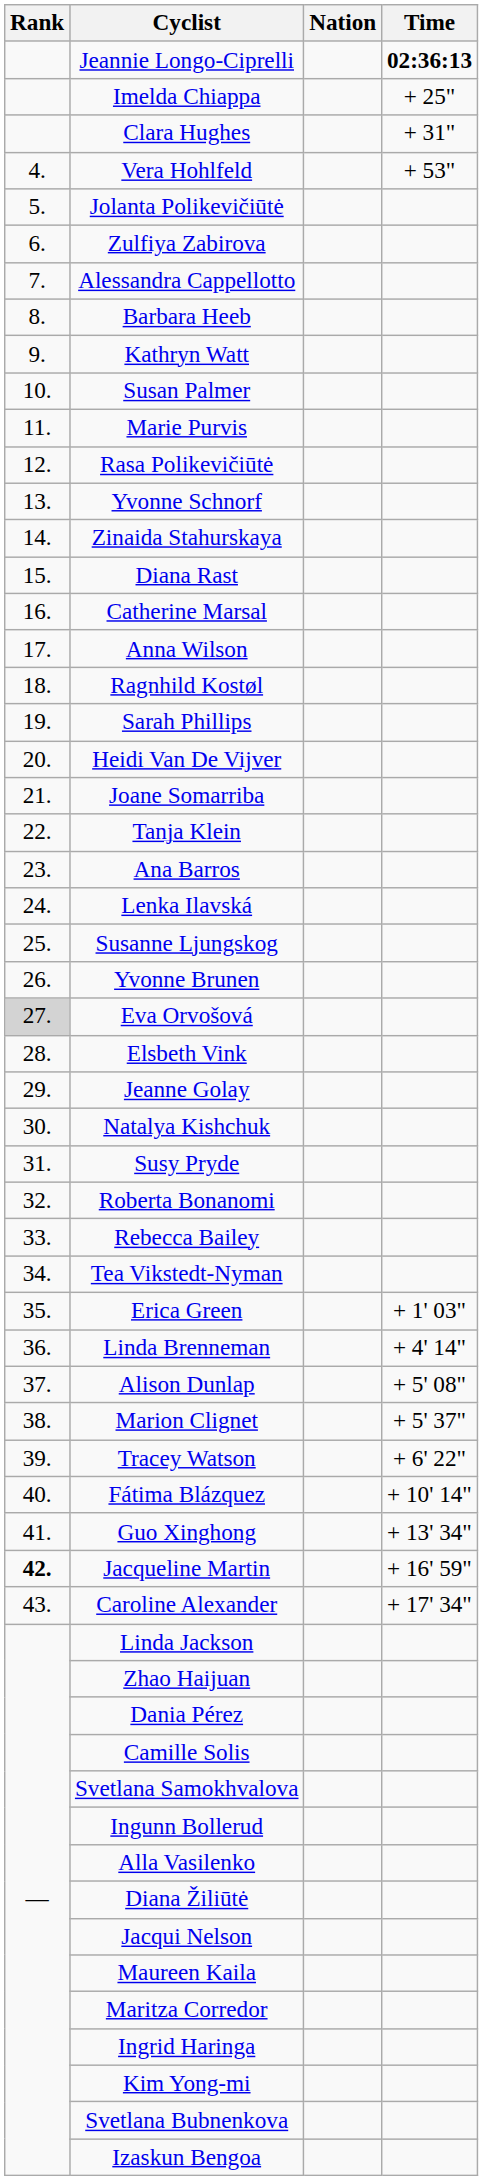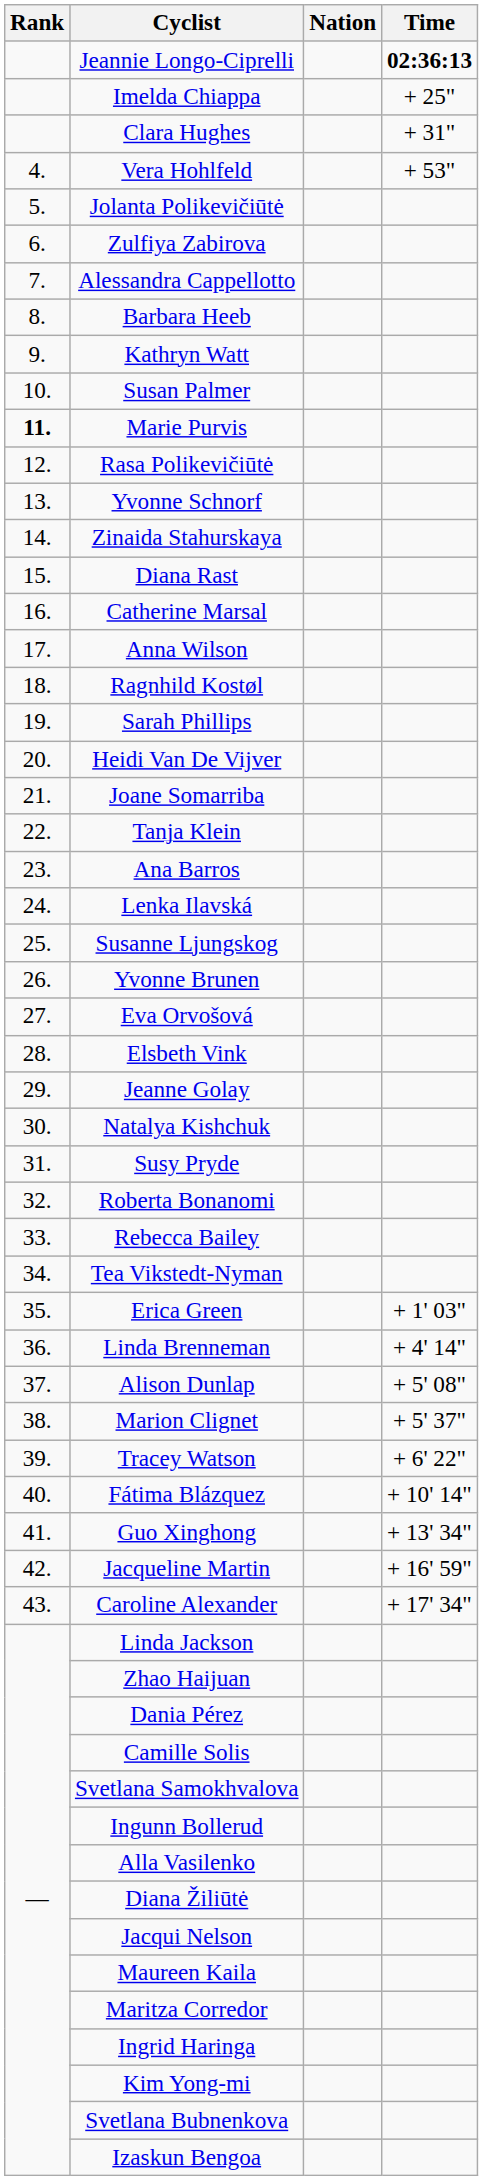(37, 427) normal -> (37, 427) bold
(37, 1016) lightgrey background -> (37, 1016) no background
(37, 1568) bold -> (37, 1568) normal
